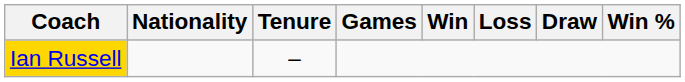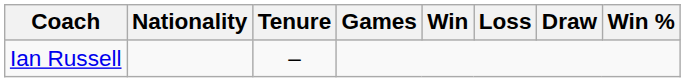(66, 58) gold background -> (66, 58) no background
